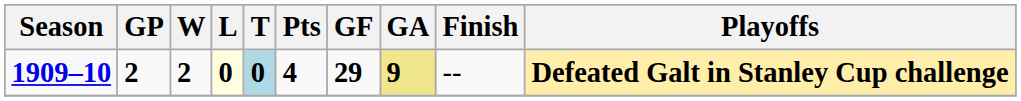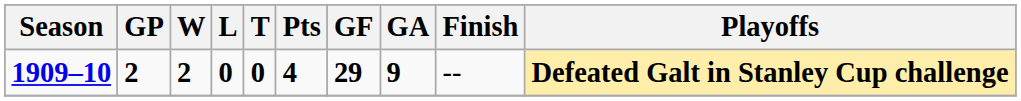(226, 72) lightyellow background -> (226, 72) no background
(258, 72) lightblue background -> (258, 72) no background
(394, 72) khaki background -> (394, 72) no background
